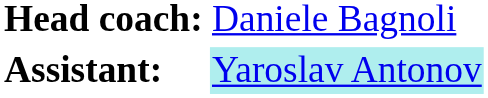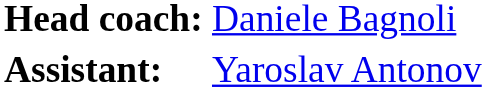(347, 69) paleturquoise background -> (347, 69) no background
